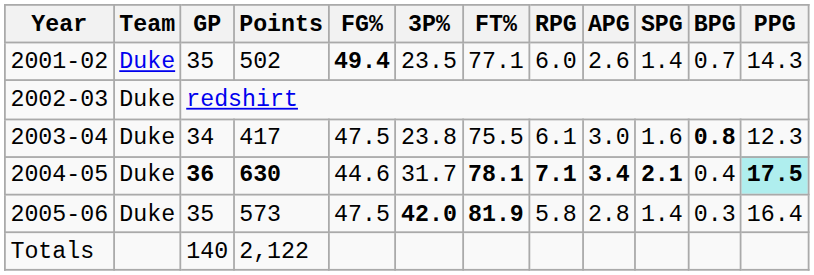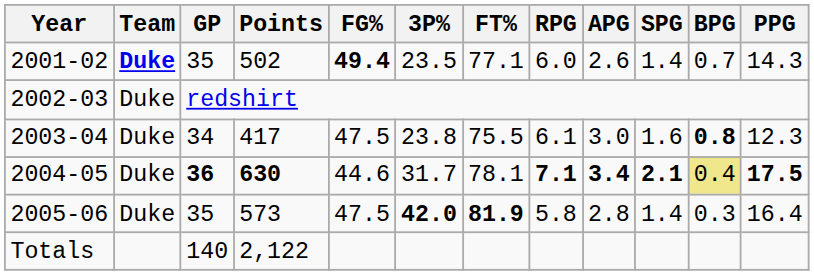(147, 62) normal -> (147, 62) bold
(496, 176) bold -> (496, 176) normal
(715, 176) no background -> (715, 176) khaki background
(775, 176) paleturquoise background -> (775, 176) no background
